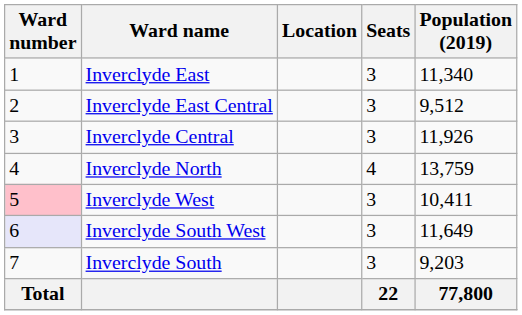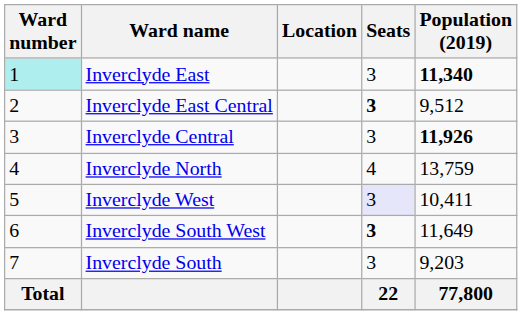(14, 74) no background -> (14, 74) paleturquoise background
(446, 74) normal -> (446, 74) bold
(371, 105) normal -> (371, 105) bold
(446, 136) normal -> (446, 136) bold
(14, 199) pink background -> (14, 199) no background
(371, 199) no background -> (371, 199) lavender background
(14, 231) lavender background -> (14, 231) no background
(371, 231) normal -> (371, 231) bold
